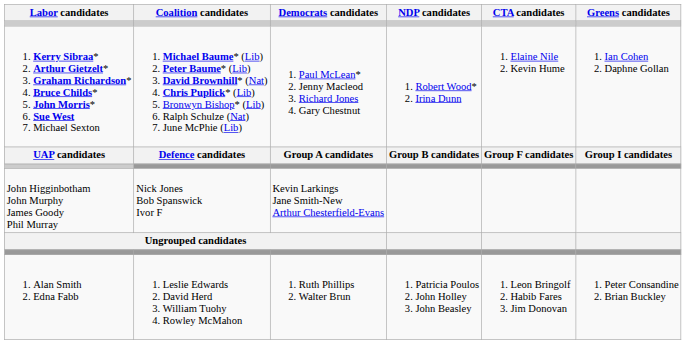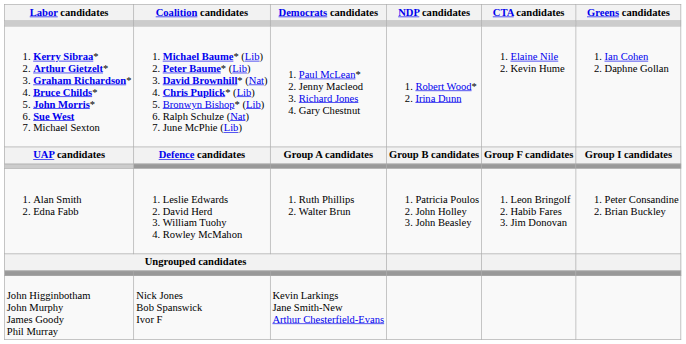rows swapped: (69, 291) <-> (49, 206)
